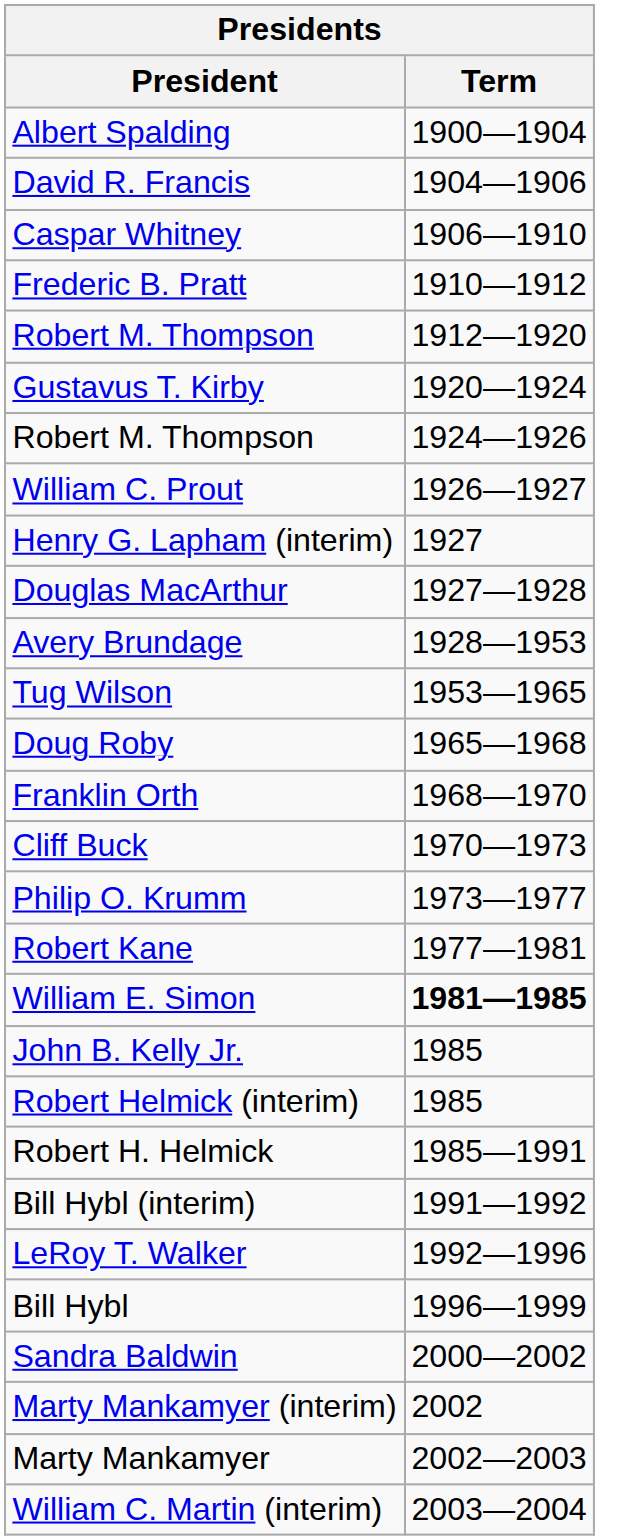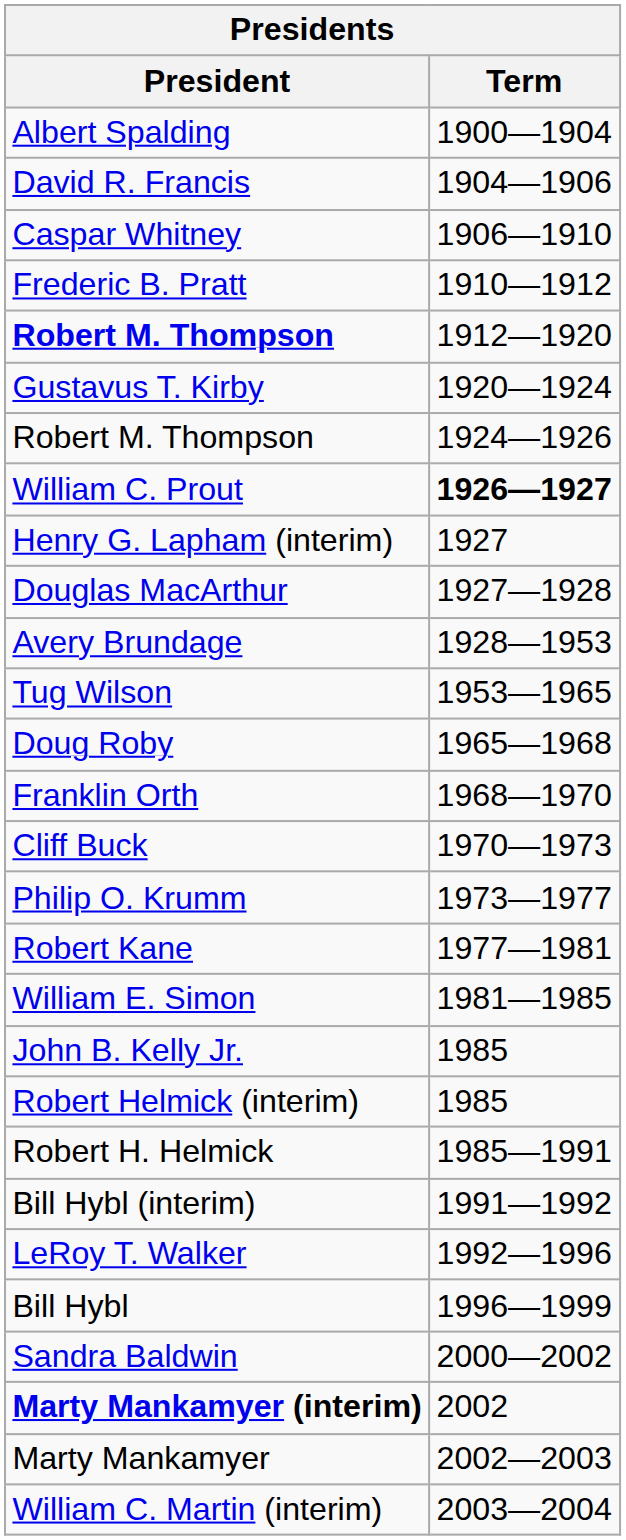(163, 336) normal -> (173, 336) bold
(499, 489) normal -> (524, 489) bold
(499, 999) bold -> (524, 999) normal
(205, 1407) normal -> (217, 1407) bold
